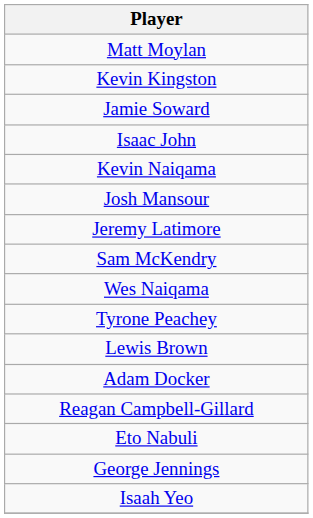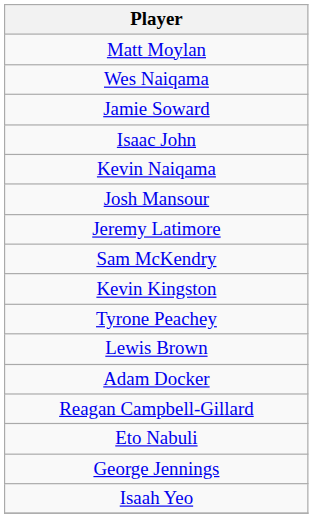(156, 79) Kevin Kingston -> (156, 79) Wes Naiqama
(156, 288) Wes Naiqama -> (156, 288) Kevin Kingston
